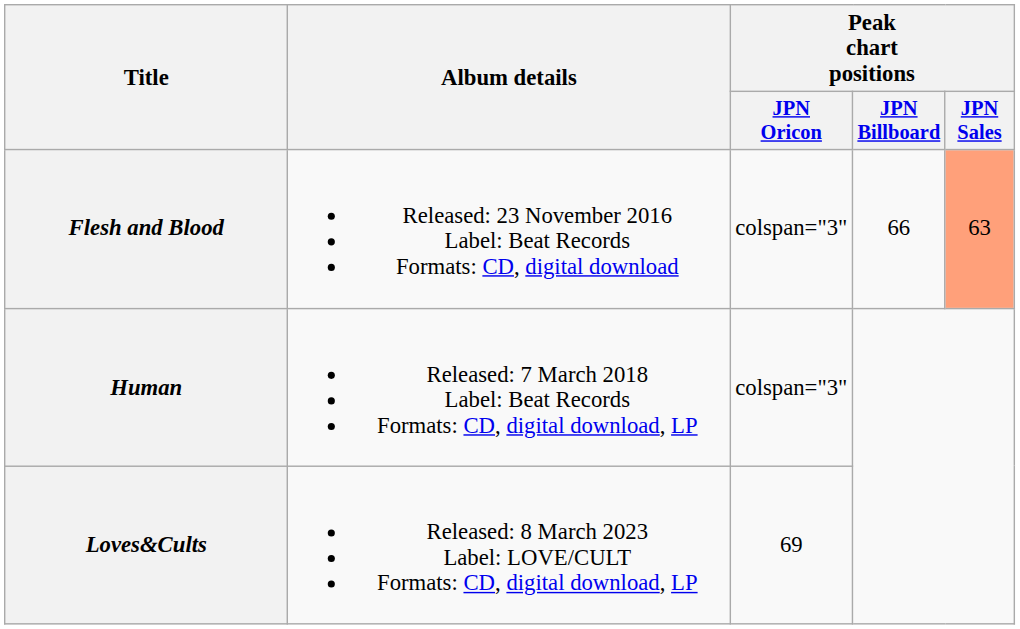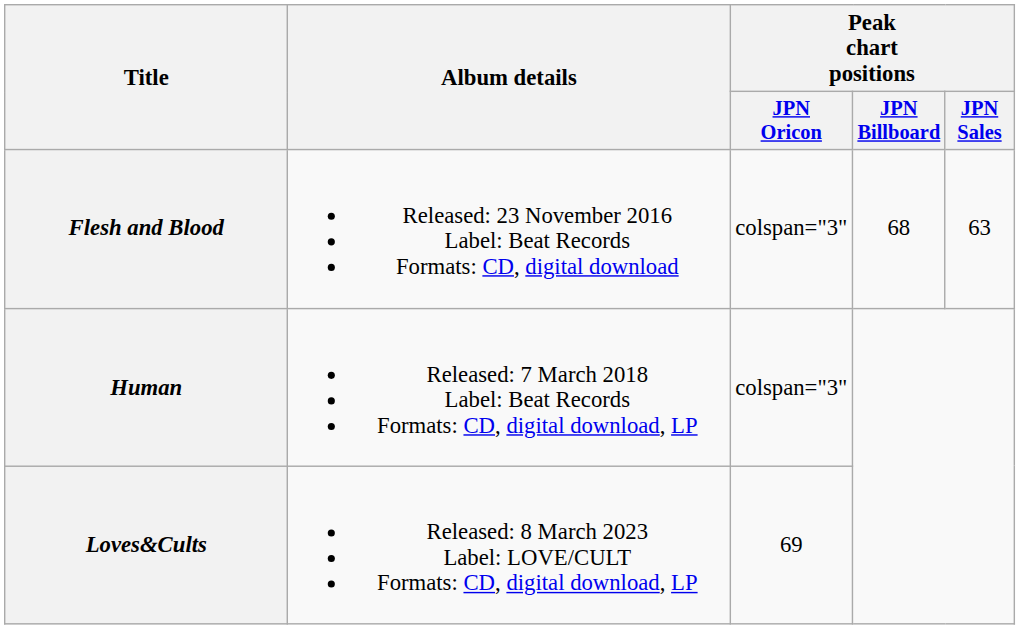(899, 228) 66 -> (899, 228) 68
(980, 228) lightsalmon background -> (980, 228) no background
